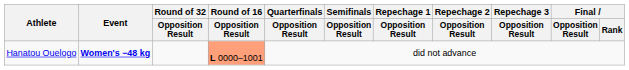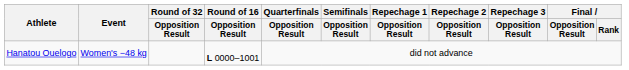(115, 53) bold -> (114, 53) normal
(236, 58) lightsalmon background -> (233, 58) no background
